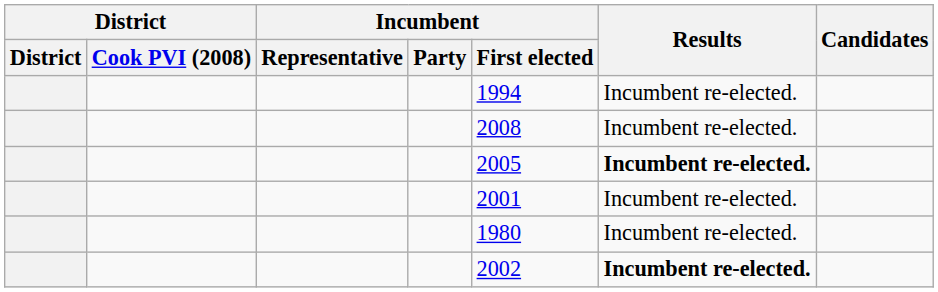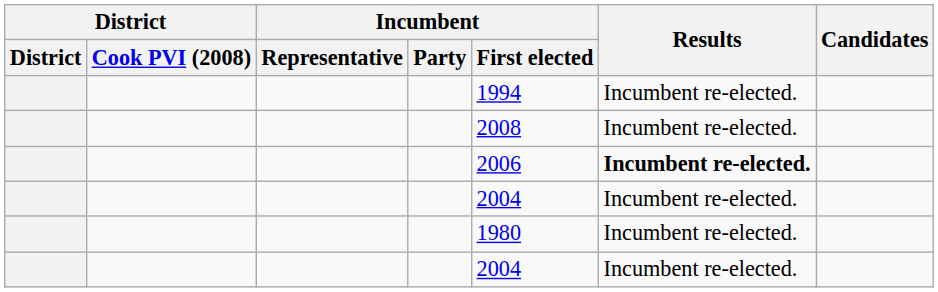(499, 163) 2005 -> (499, 163) 2006
(499, 198) 2001 -> (499, 198) 2004
(499, 269) 2002 -> (499, 269) 2004
(707, 269) bold -> (700, 269) normal
